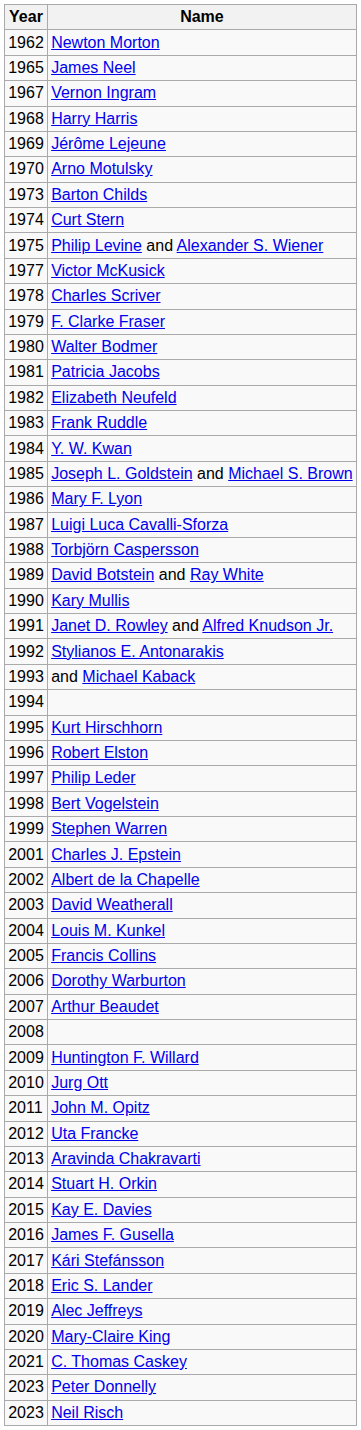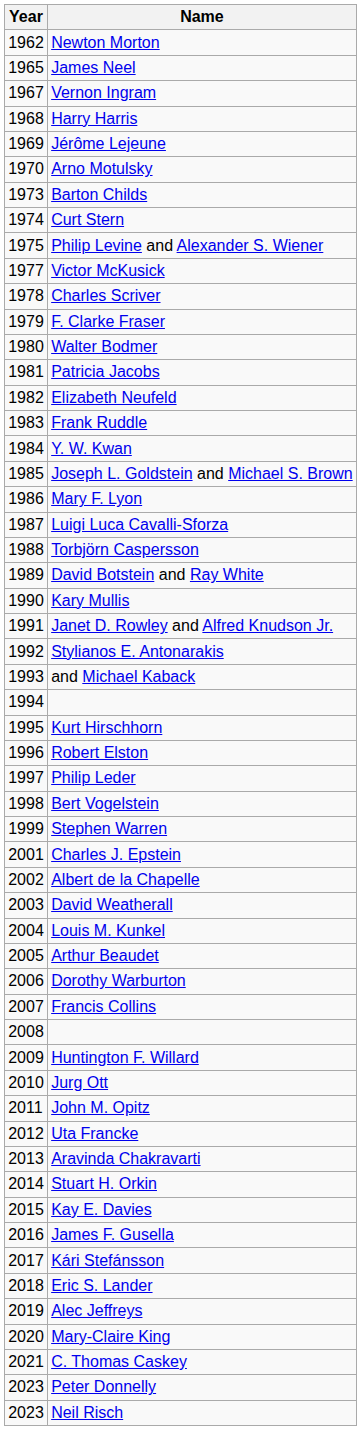(104, 956) Francis Collins -> (105, 956) Arthur Beaudet
(105, 1006) Arthur Beaudet -> (104, 1006) Francis Collins
